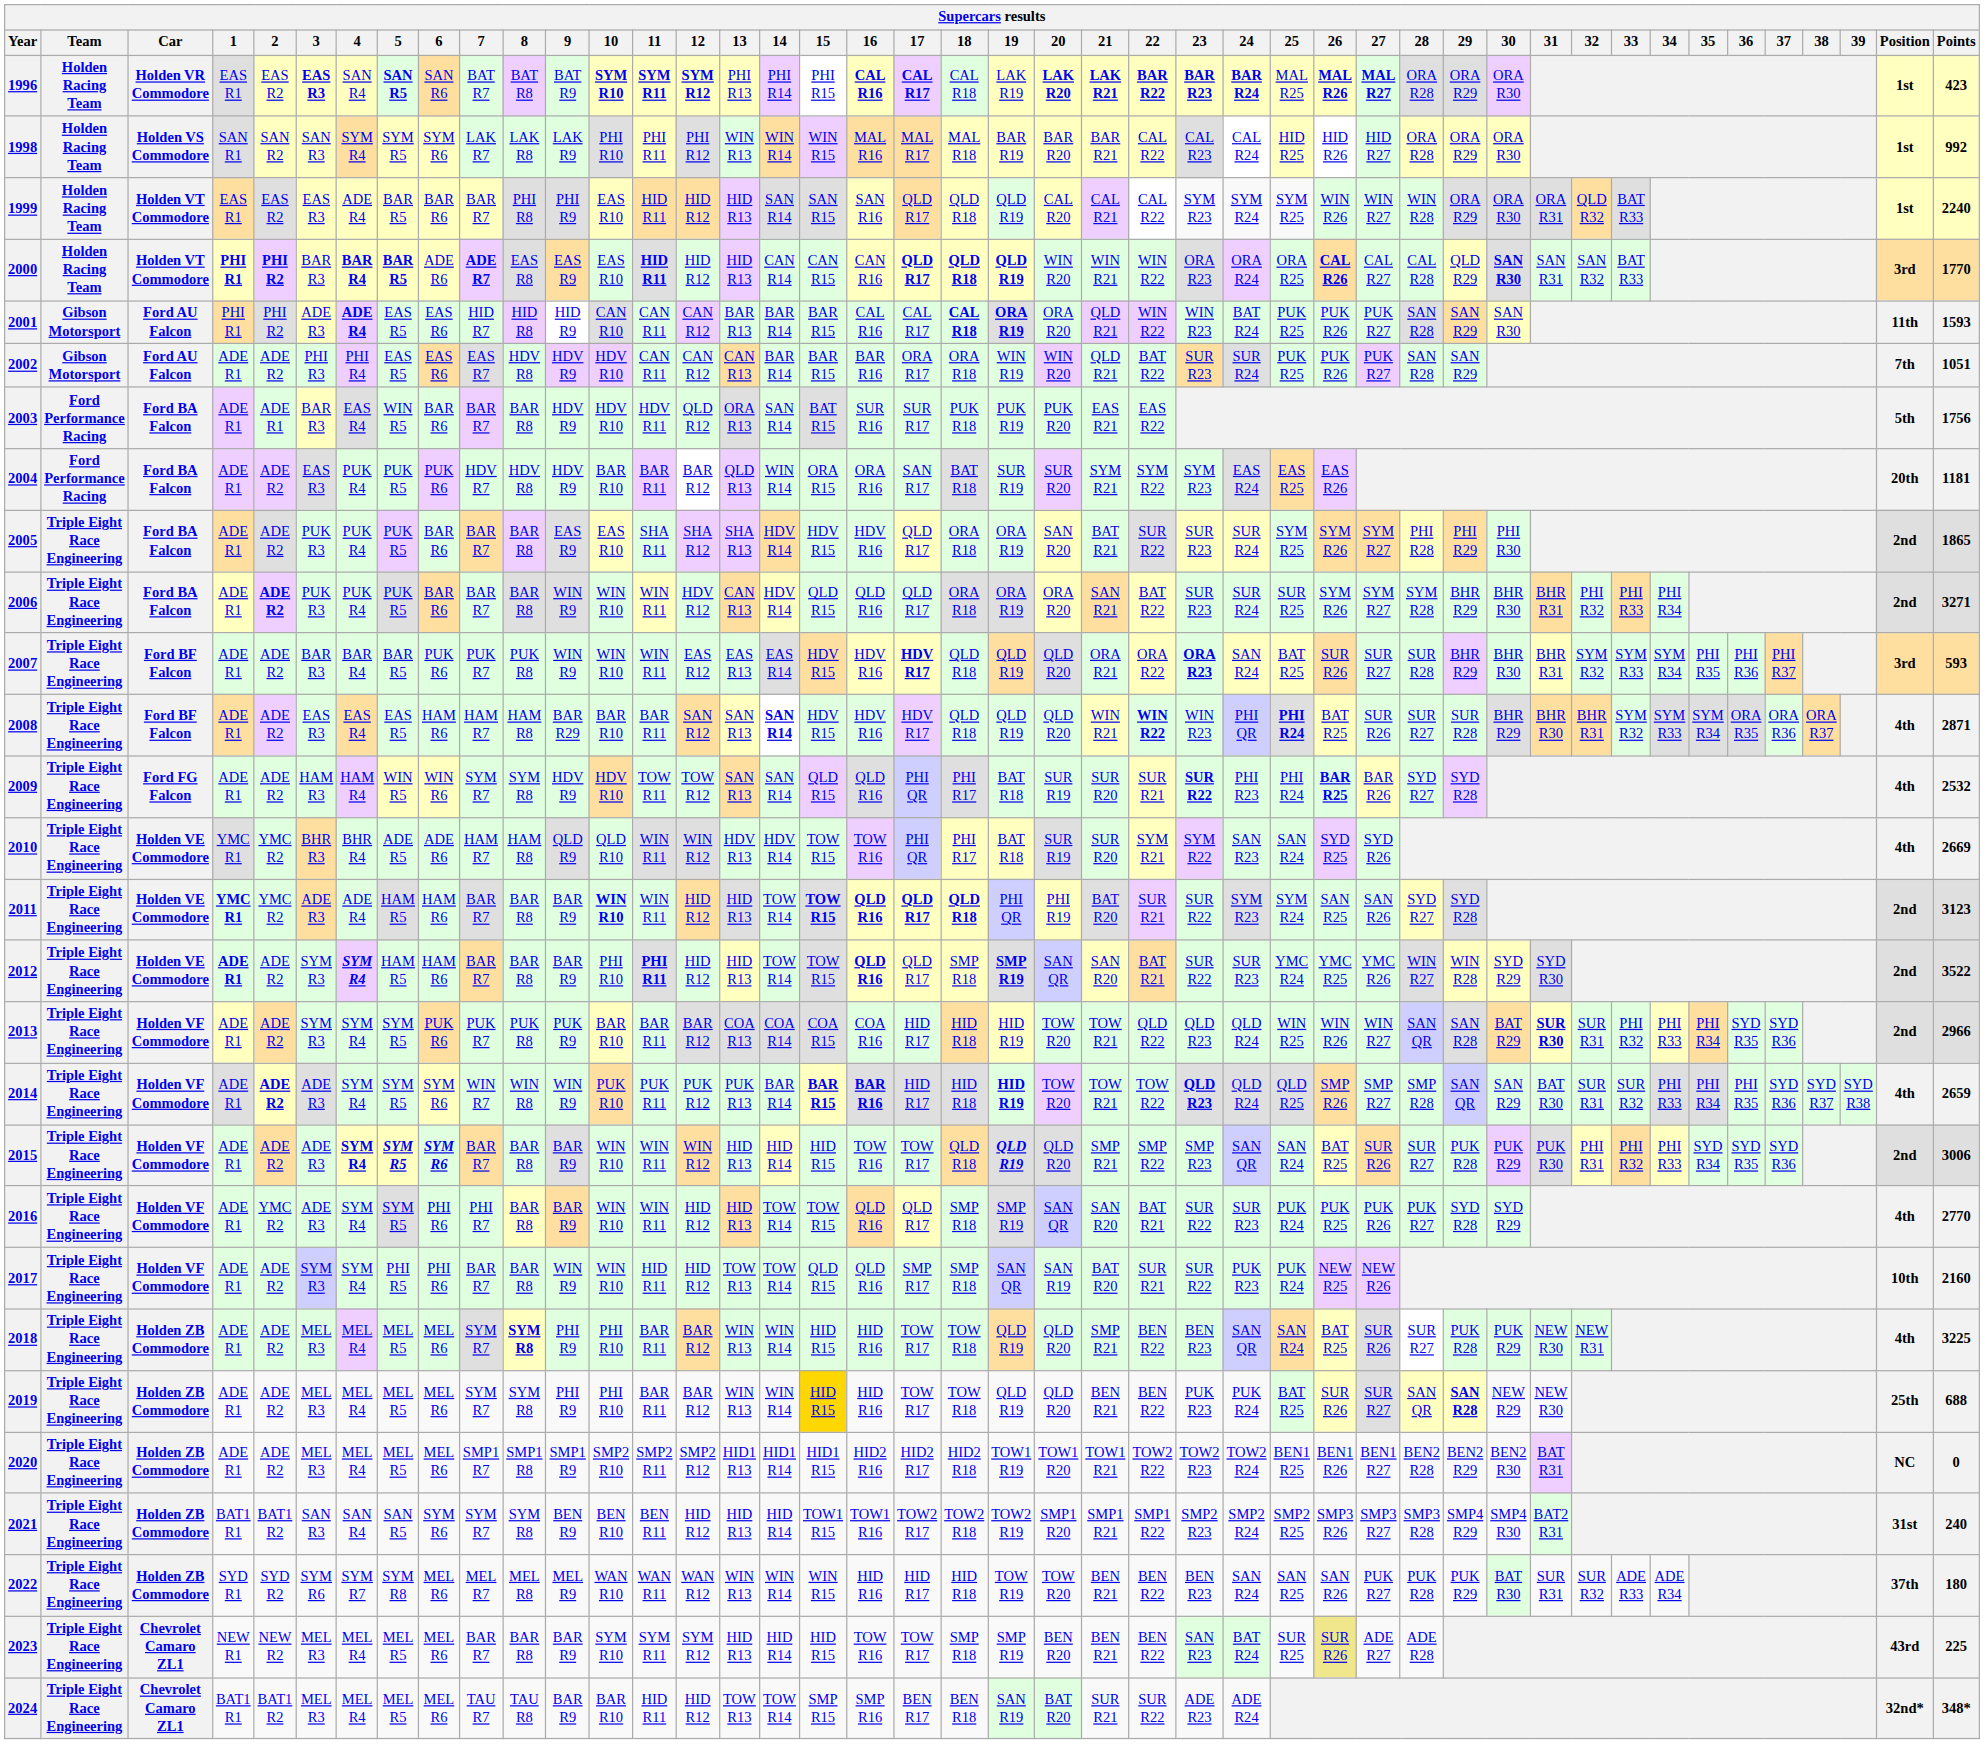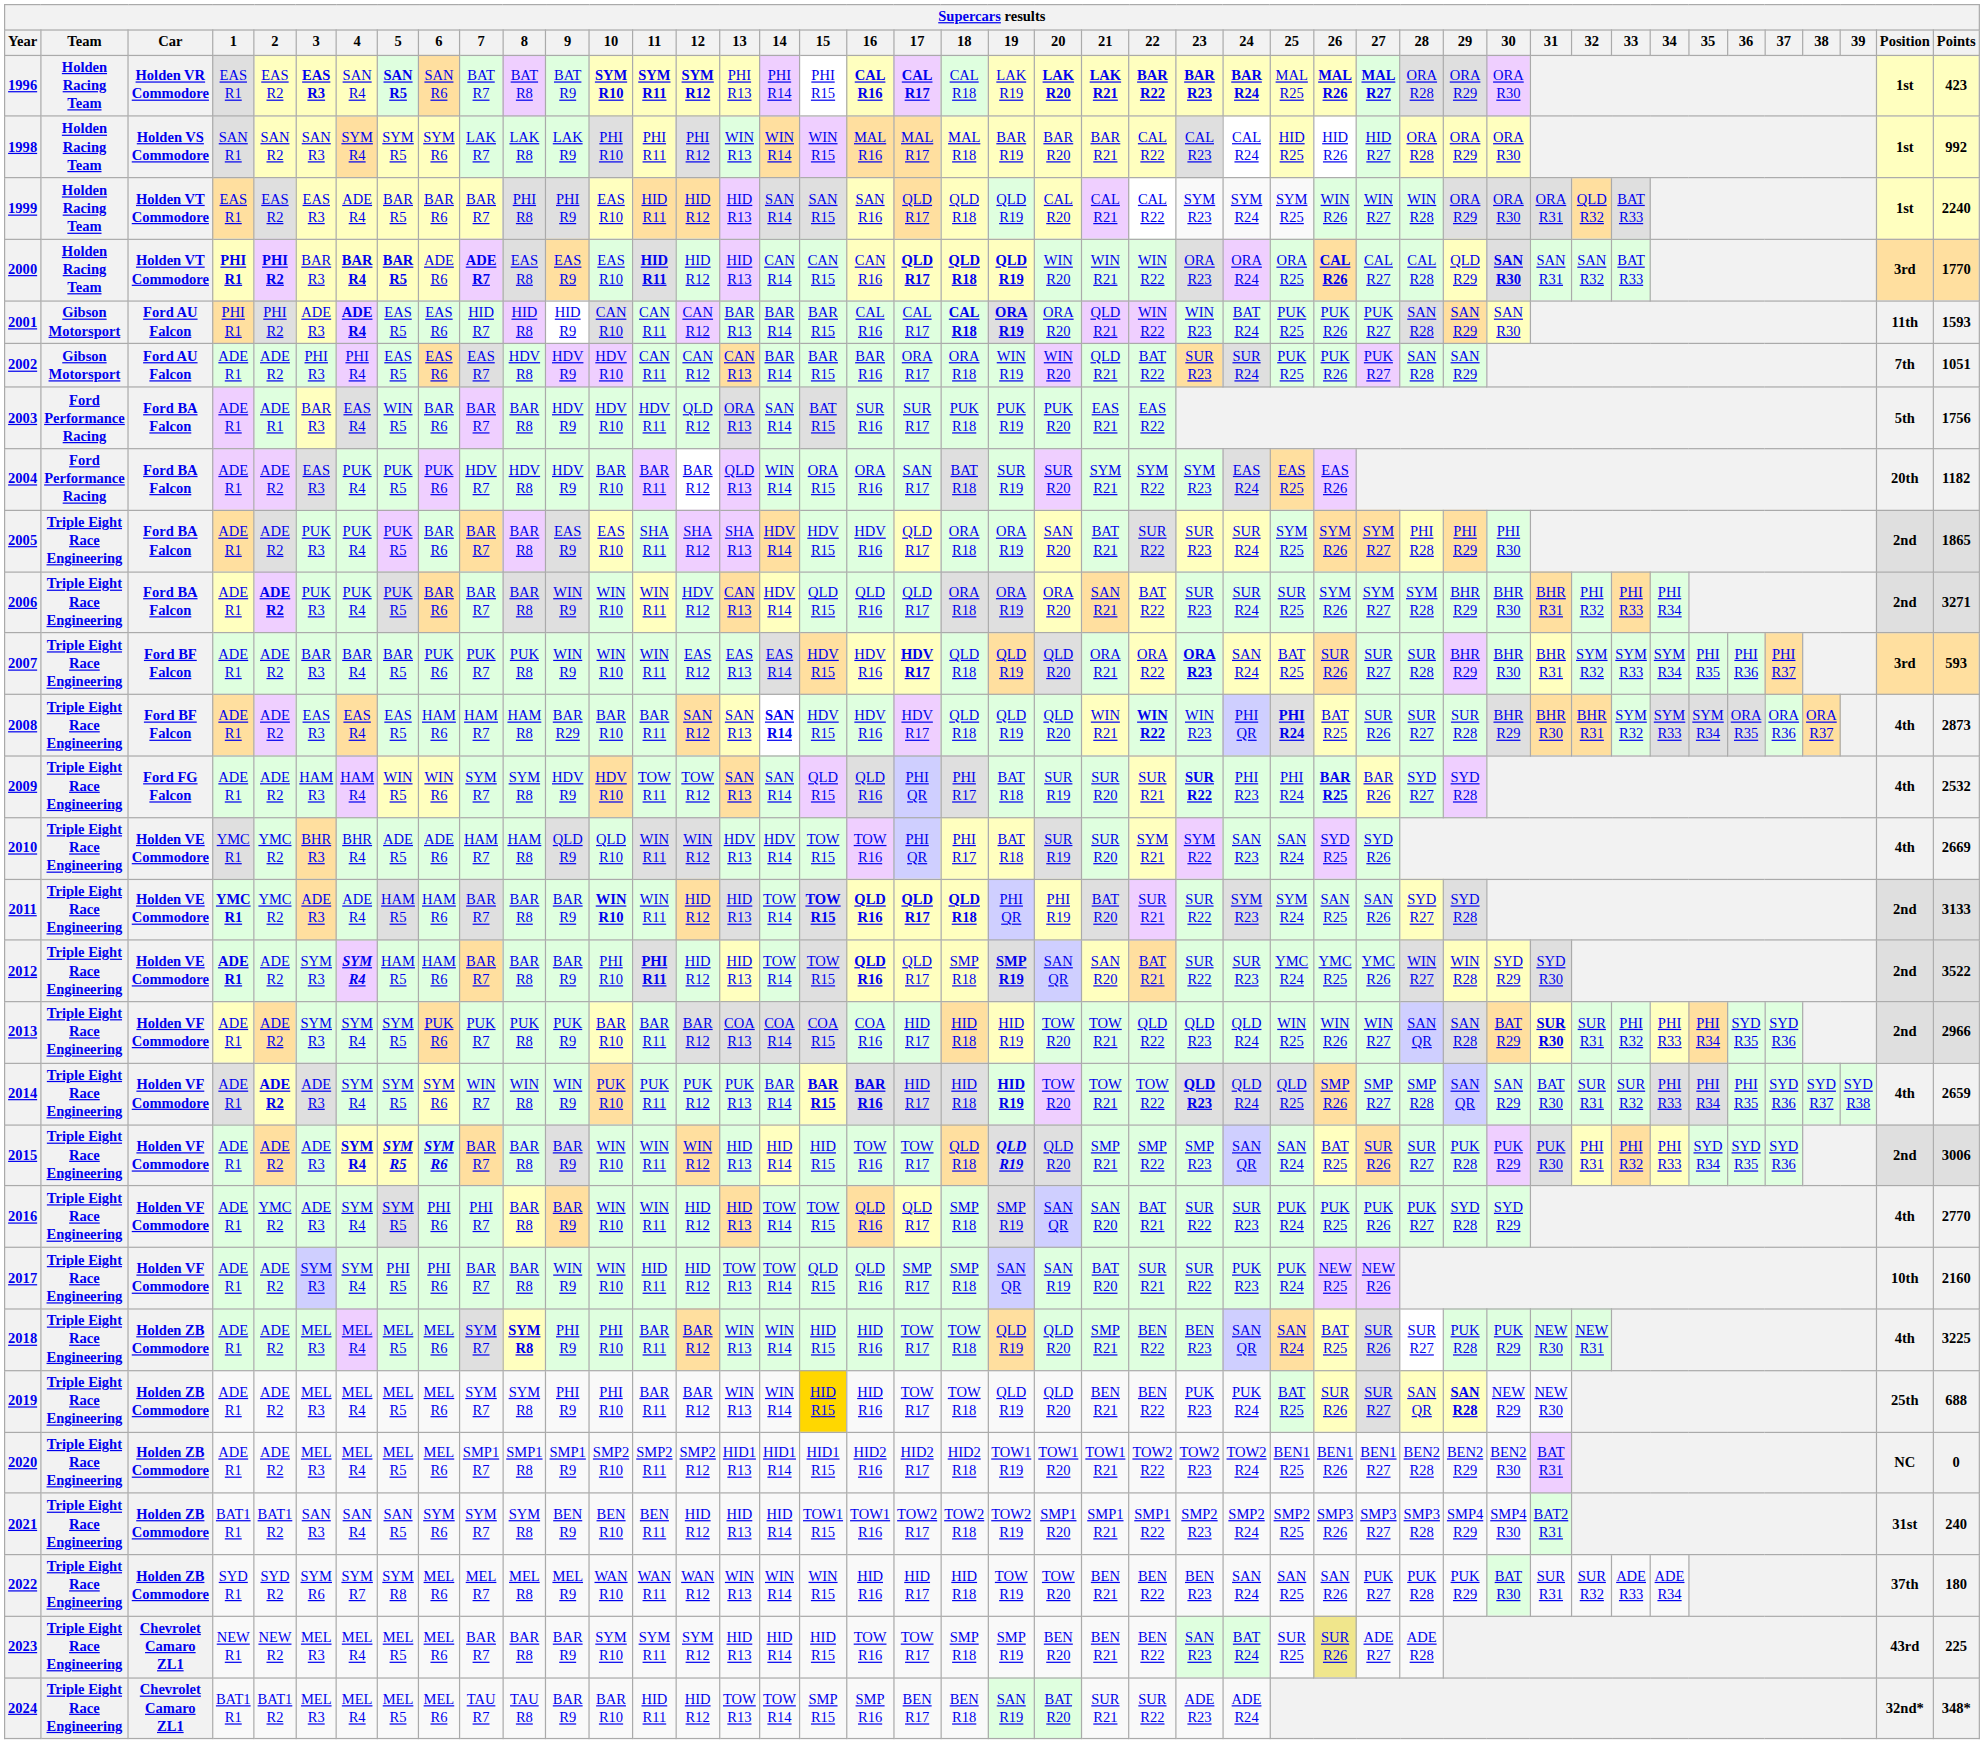(1956, 479) 1181 -> (1956, 479) 1182
(1956, 725) 2871 -> (1956, 725) 2873
(1956, 909) 3123 -> (1956, 909) 3133
